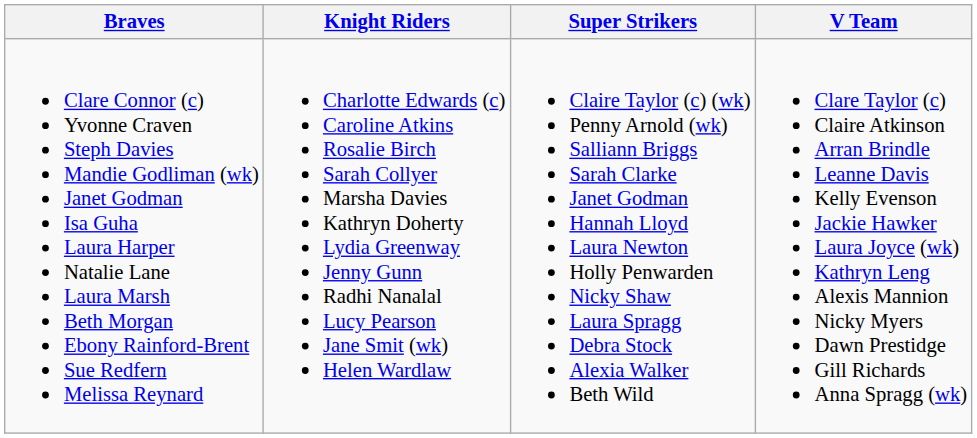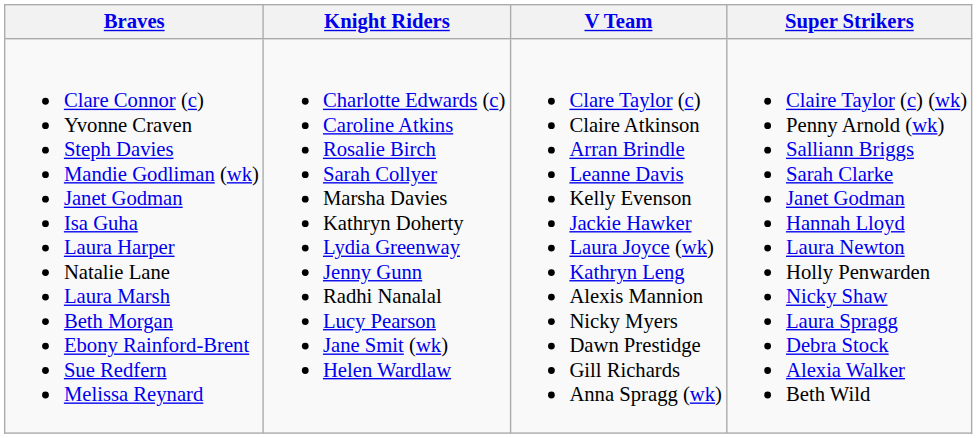columns swapped: (633, 21) <-> (864, 21)
